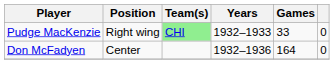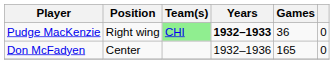(242, 31) normal -> (242, 31) bold
(283, 31) 33 -> (283, 31) 36
(286, 50) 164 -> (286, 50) 165
